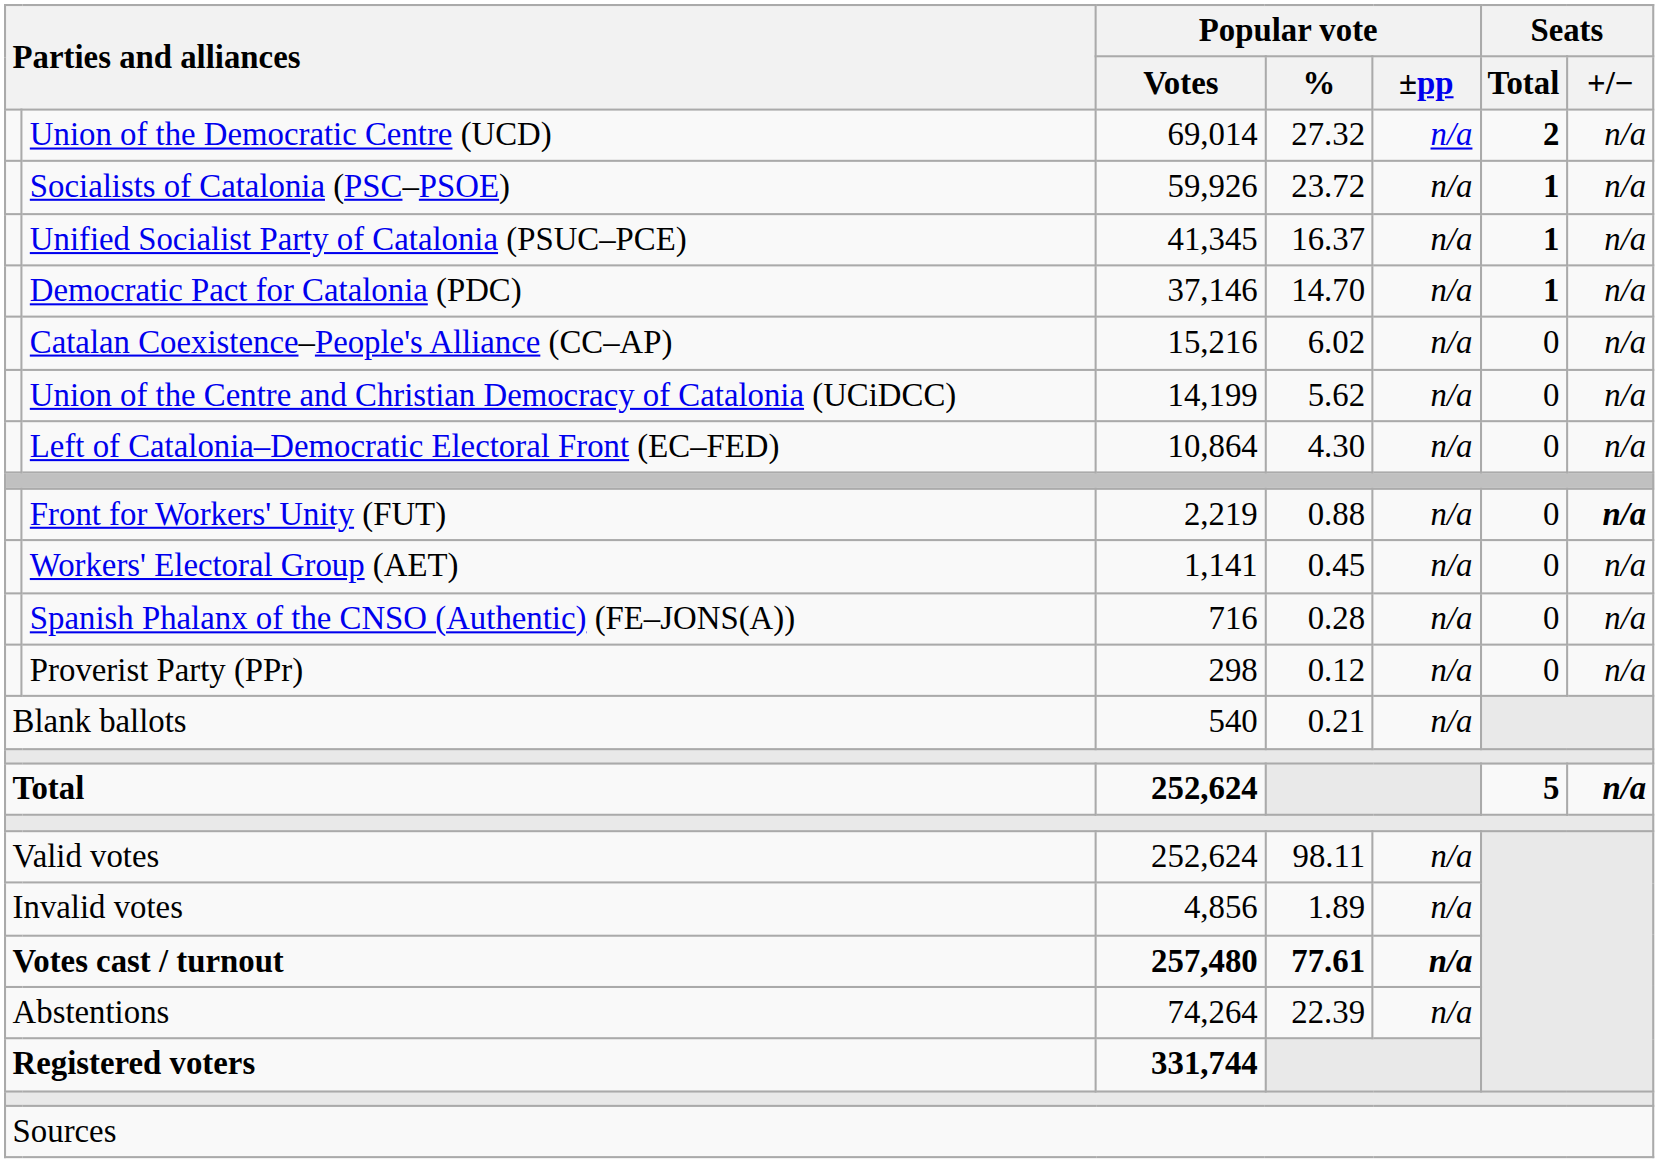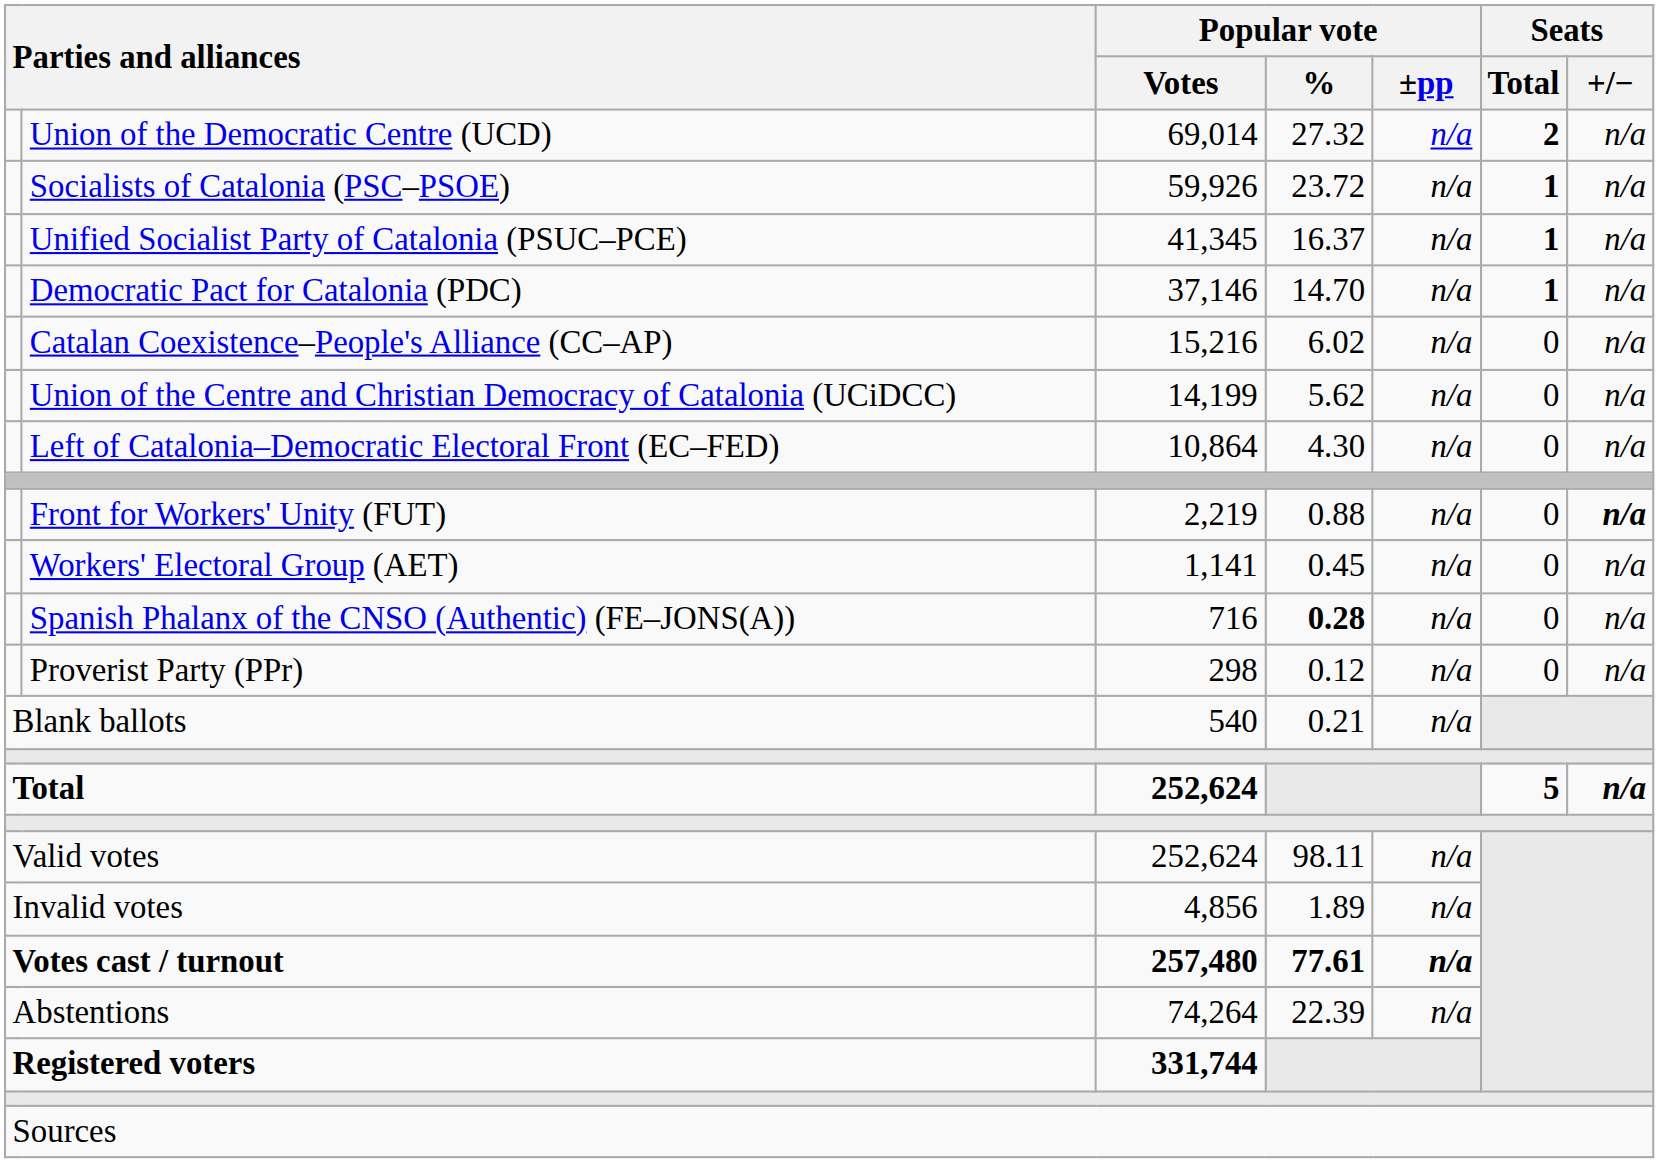(1336, 617) normal -> (1336, 617) bold
